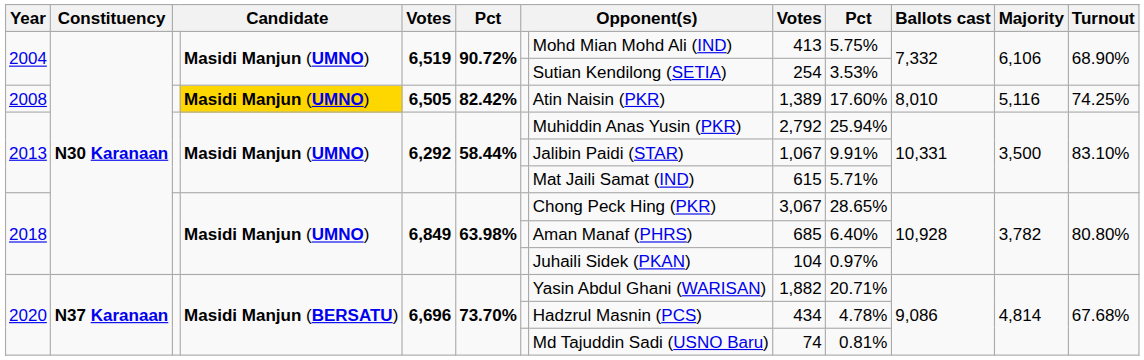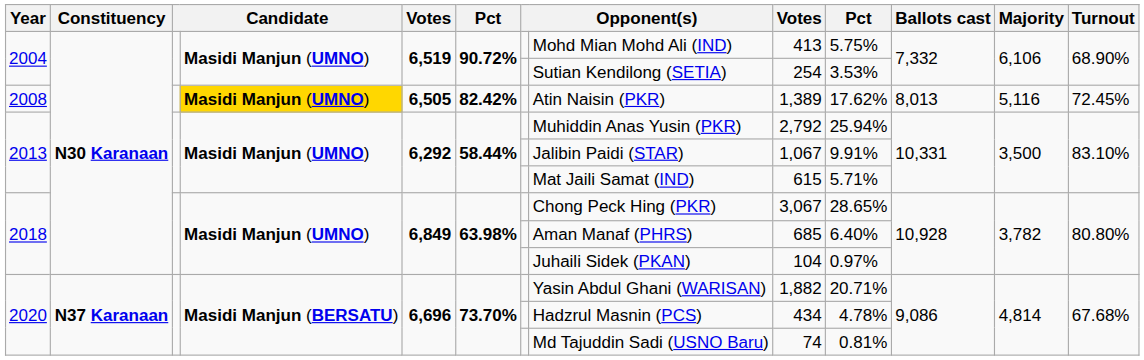(858, 99) 17.60% -> (858, 99) 17.62%
(917, 99) 8,010 -> (917, 99) 8,013
(1101, 99) 74.25% -> (1101, 99) 72.45%
